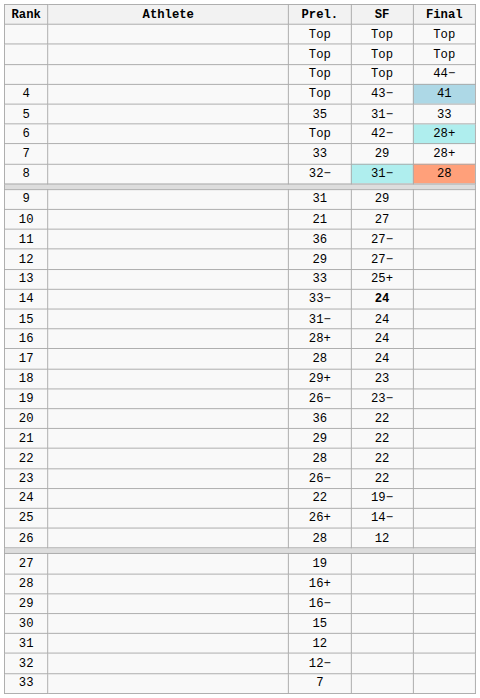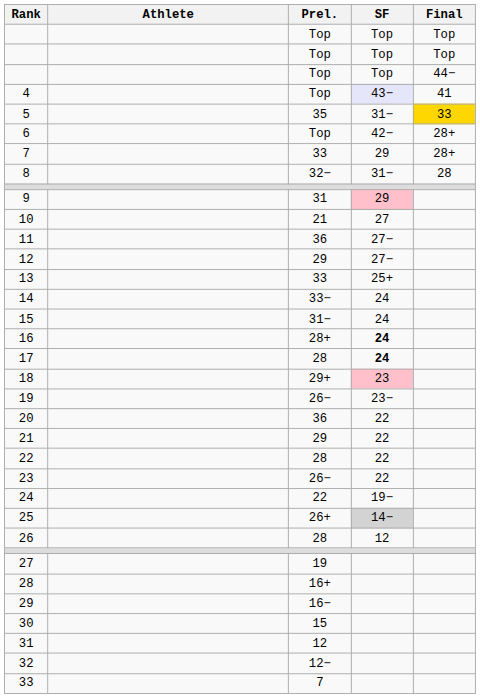(382, 94) no background -> (382, 94) lavender background
(444, 94) lightblue background -> (444, 94) no background
(444, 114) no background -> (444, 114) gold background
(444, 134) paleturquoise background -> (444, 134) no background
(382, 174) paleturquoise background -> (382, 174) no background
(444, 174) lightsalmon background -> (444, 174) no background
(382, 199) no background -> (382, 199) pink background
(382, 299) bold -> (382, 299) normal
(382, 339) normal -> (382, 339) bold
(382, 359) normal -> (382, 359) bold
(382, 379) no background -> (382, 379) pink background
(382, 518) no background -> (382, 518) lightgrey background
